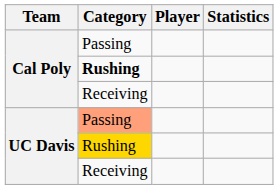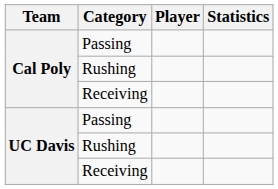(111, 68) bold -> (109, 68) normal
(107, 119) lightsalmon background -> (107, 119) no background
(109, 145) gold background -> (109, 145) no background
